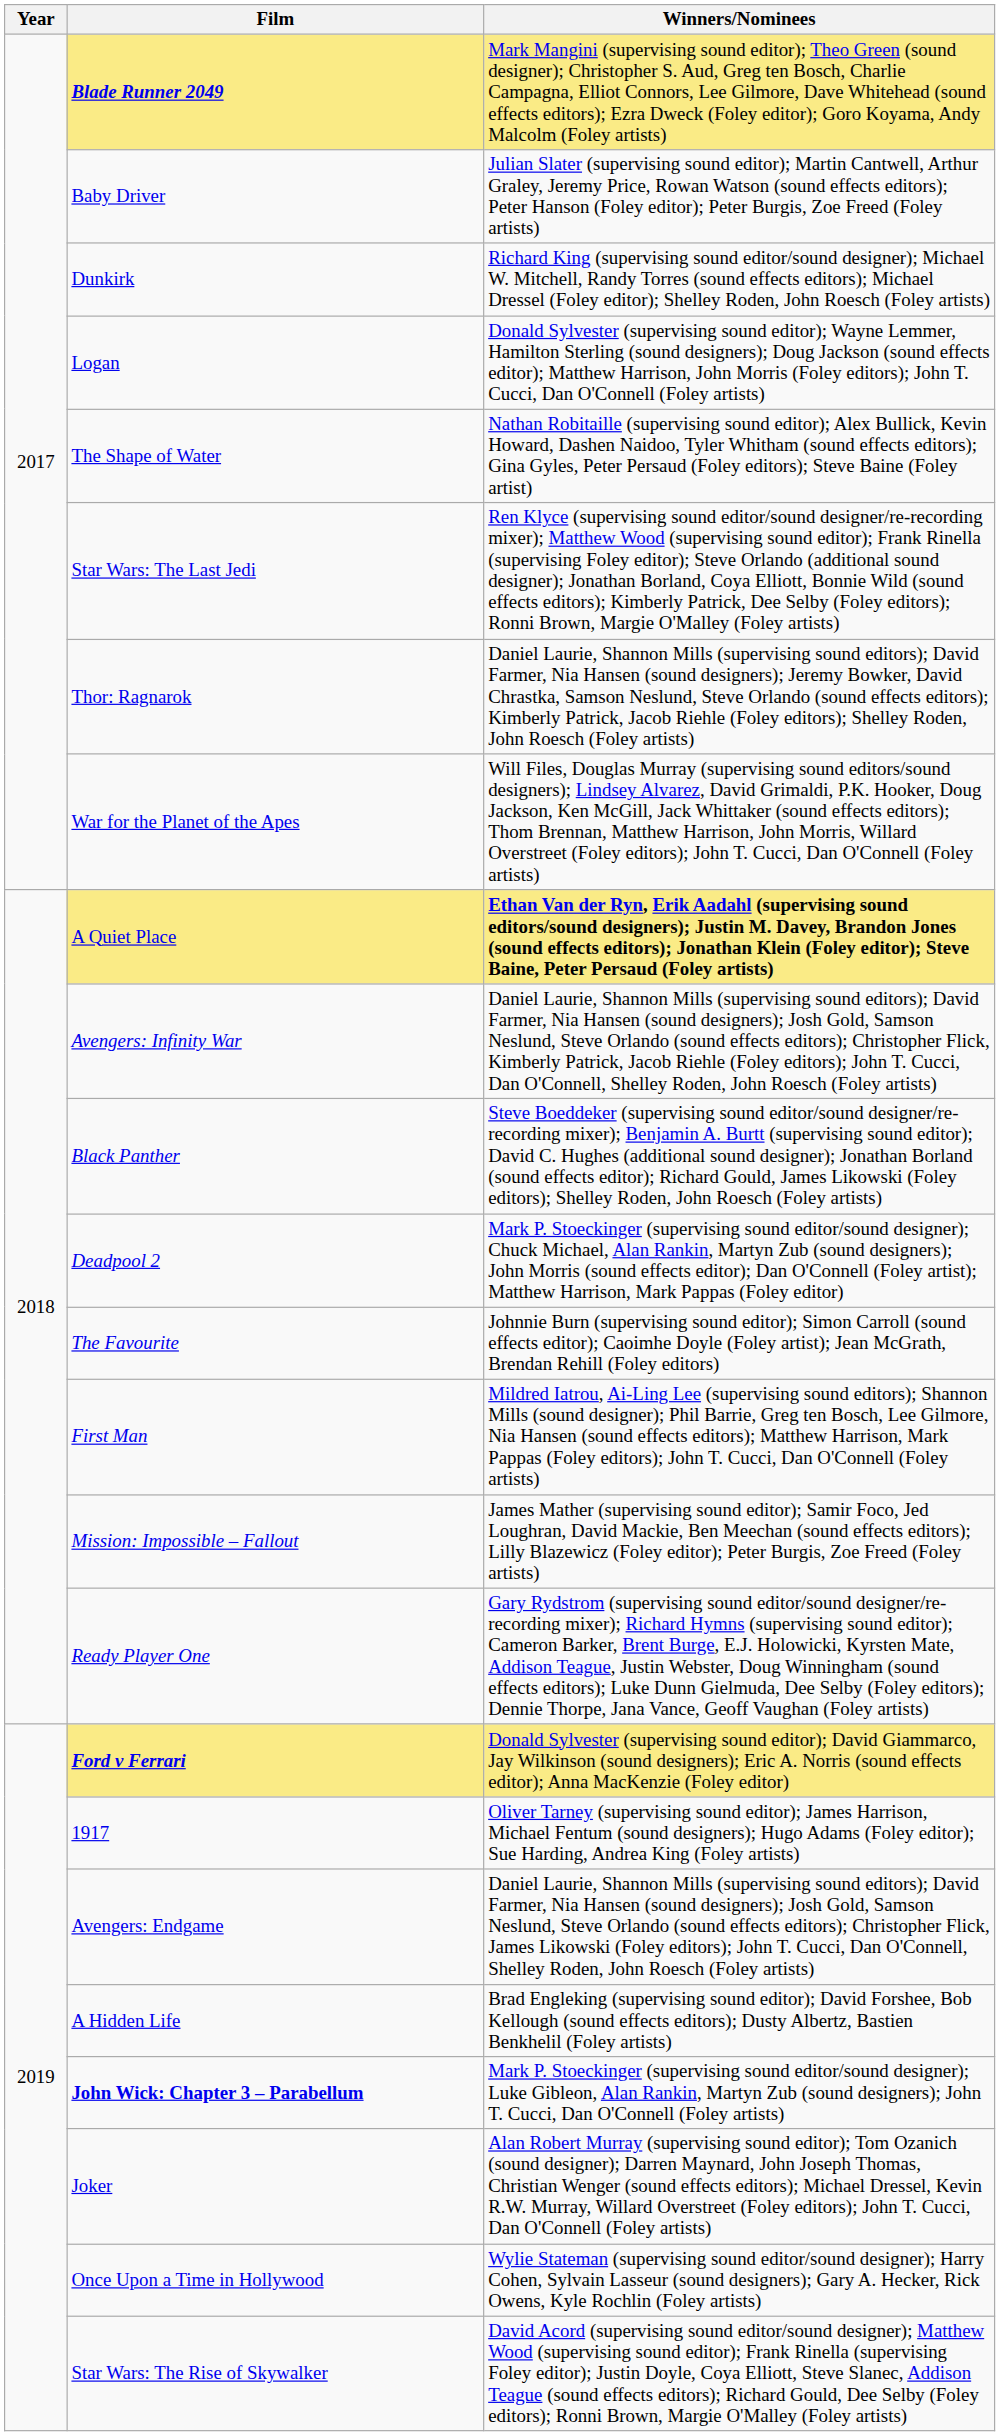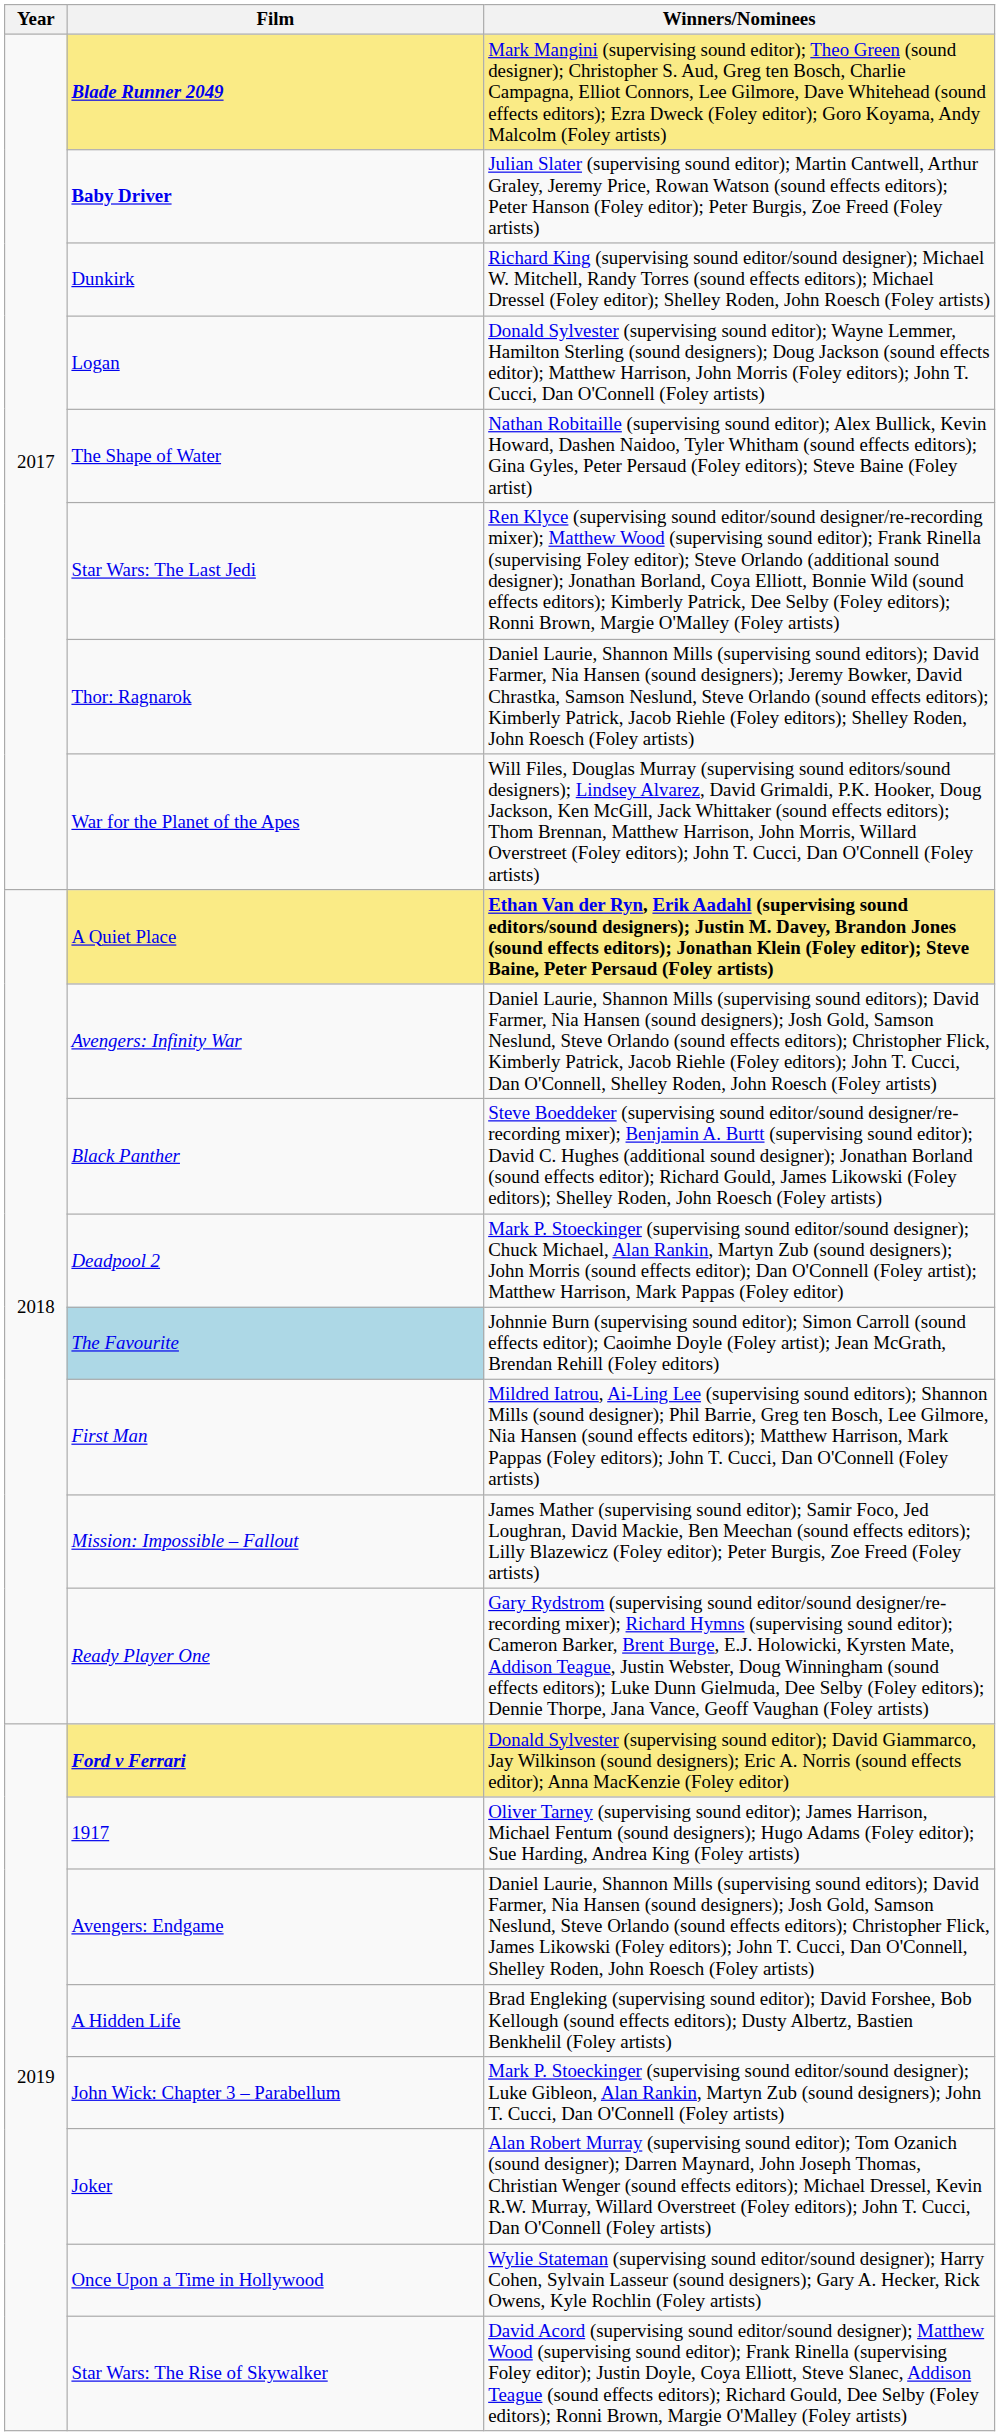(118, 196) normal -> (122, 196) bold
(125, 1343) no background -> (125, 1343) lightblue background
(217, 2092) bold -> (206, 2092) normal
